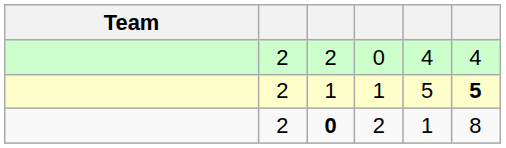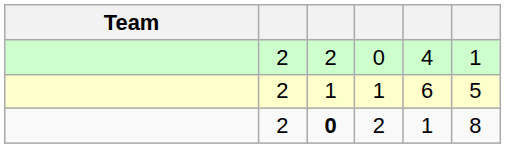(475, 57) 4 -> (475, 57) 1
(427, 92) 5 -> (427, 92) 6
(475, 92) bold -> (475, 92) normal
